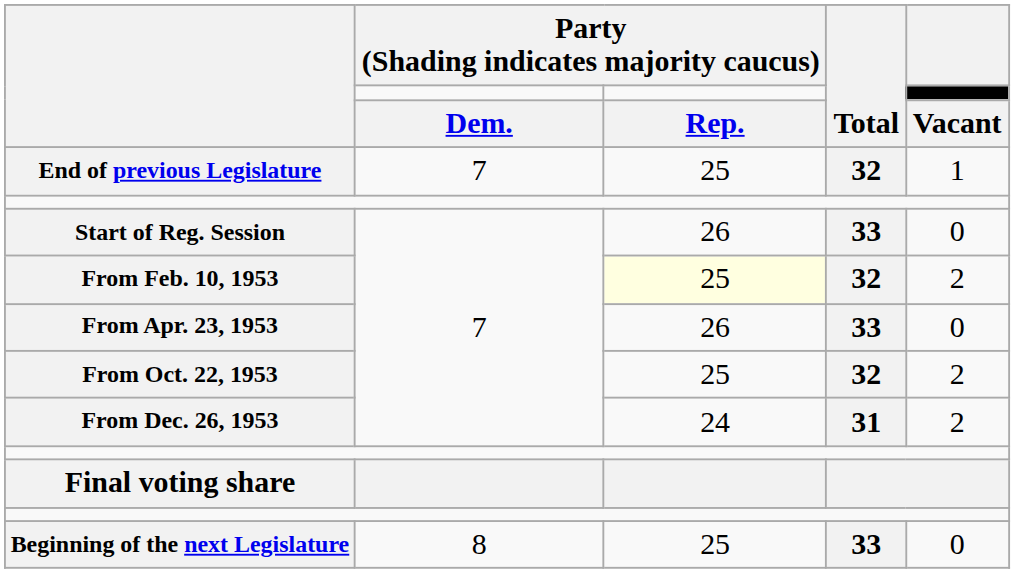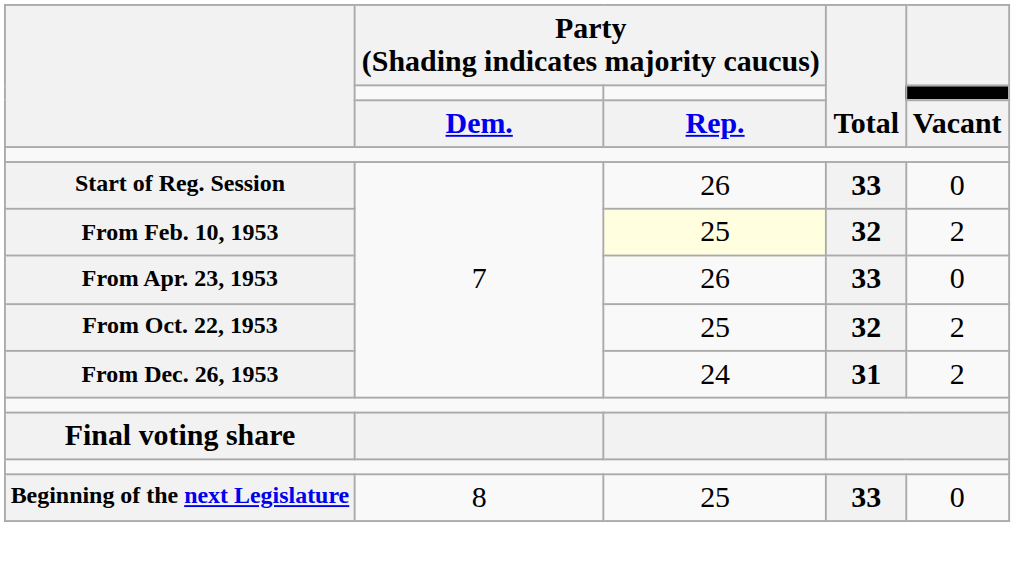- row: (180, 170)
